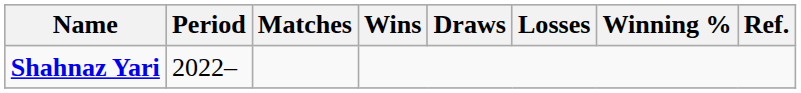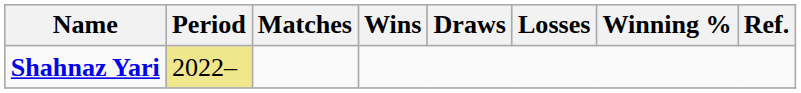(204, 66) no background -> (204, 66) khaki background
